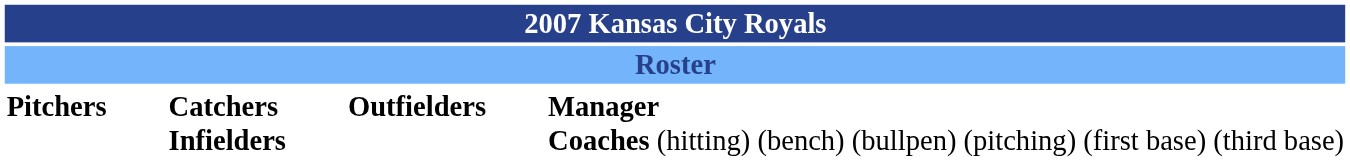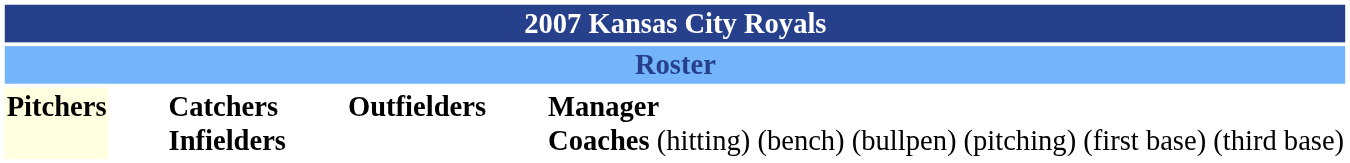(57, 105) no background -> (57, 105) lightyellow background
